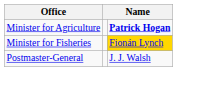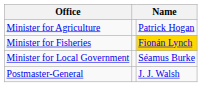(140, 27) bold -> (166, 27) normal
+ row: (68, 58)
